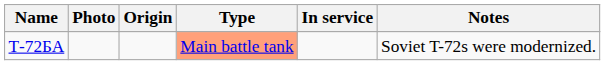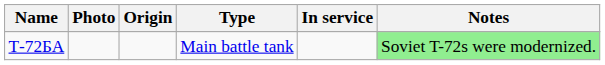(237, 45) lightsalmon background -> (237, 45) no background
(489, 45) no background -> (489, 45) lightgreen background
